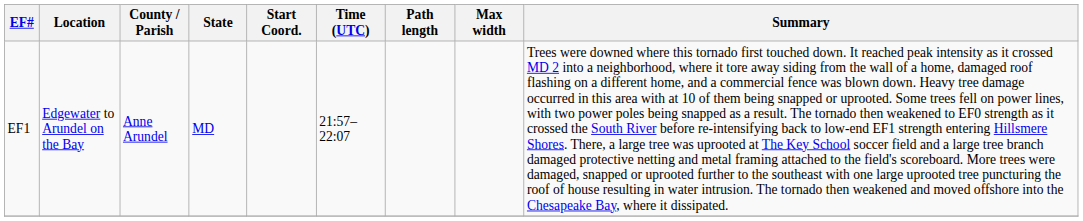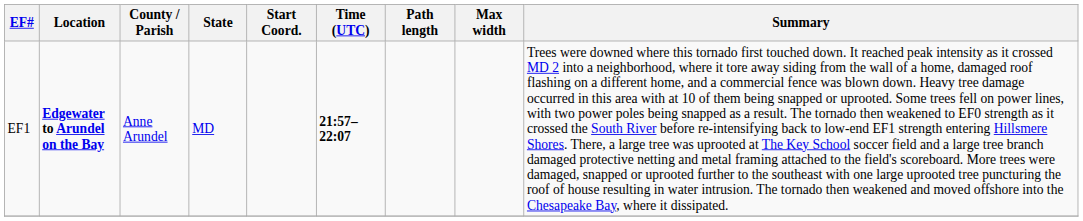(78, 128) normal -> (73, 128) bold
(338, 128) normal -> (338, 128) bold
